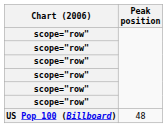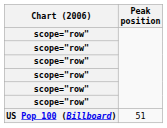(141, 116) 48 -> (141, 116) 51
